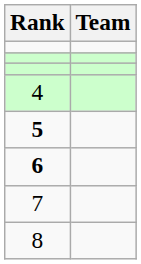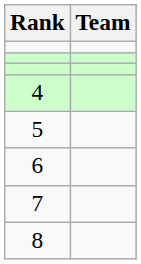(37, 129) bold -> (37, 129) normal
(37, 166) bold -> (37, 166) normal
